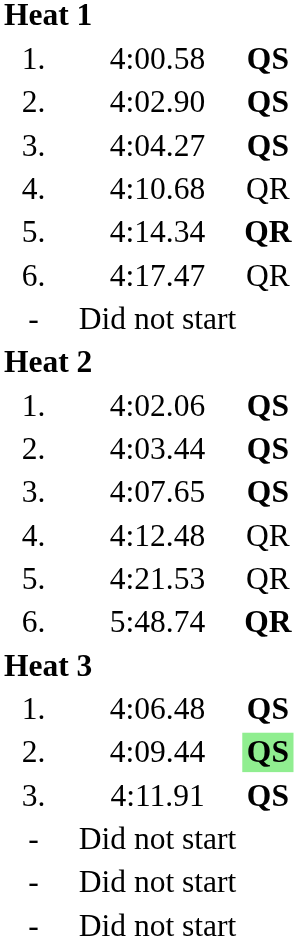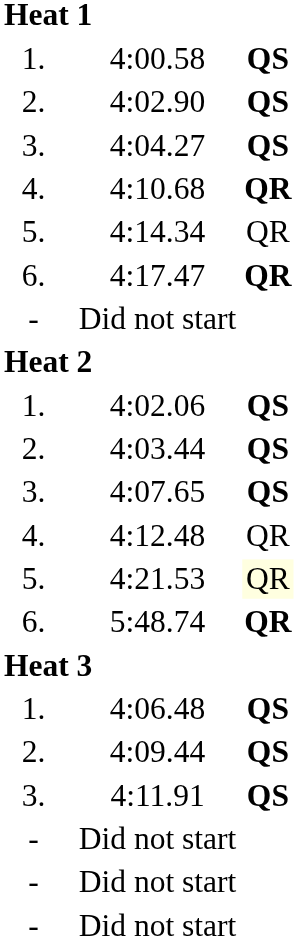(268, 188) normal -> (268, 188) bold
(268, 231) bold -> (268, 231) normal
(268, 275) normal -> (268, 275) bold
(268, 578) no background -> (268, 578) lightyellow background
(268, 751) lightgreen background -> (268, 751) no background
